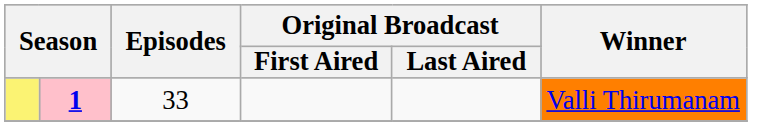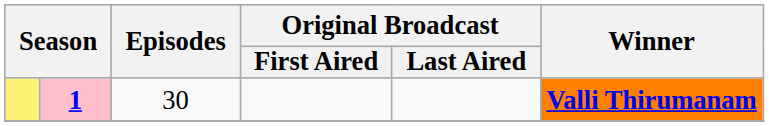(176, 99) 33 -> (176, 99) 30
(643, 99) normal -> (652, 99) bold
